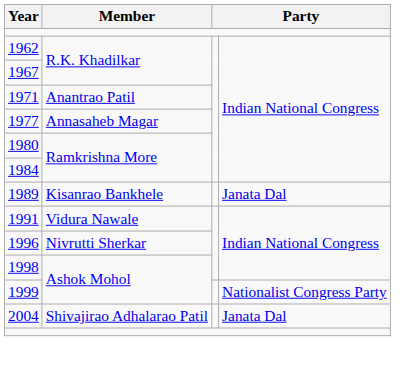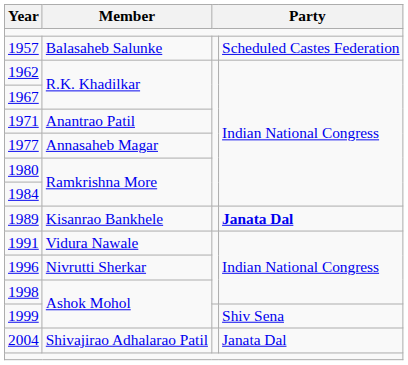+ row: (23, 48)
(254, 194) normal -> (258, 218) bold
(304, 291) Nationalist Congress Party -> (253, 316) Shiv Sena
